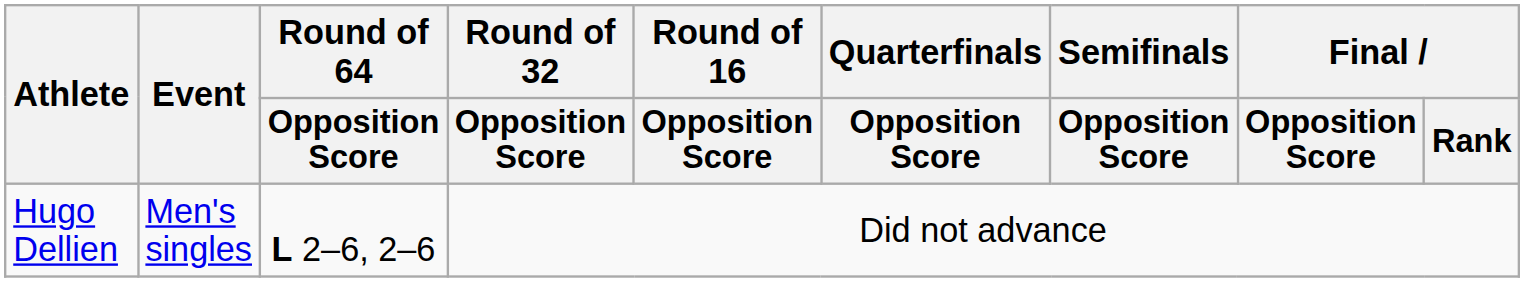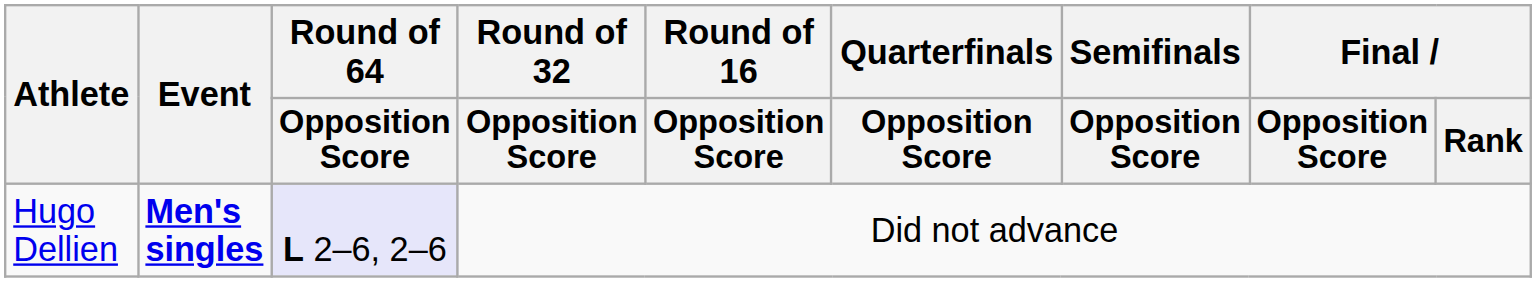(199, 231) normal -> (204, 231) bold
(353, 250) no background -> (365, 250) lavender background
